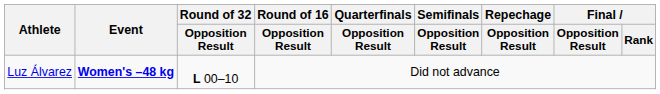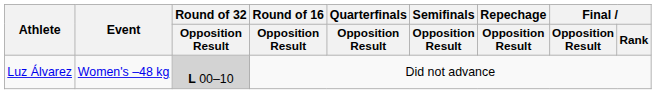(126, 72) bold -> (124, 72) normal
(216, 79) no background -> (211, 79) lightgrey background
